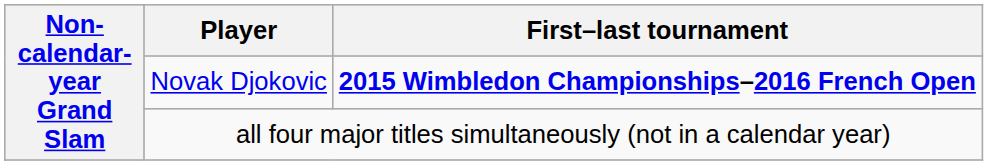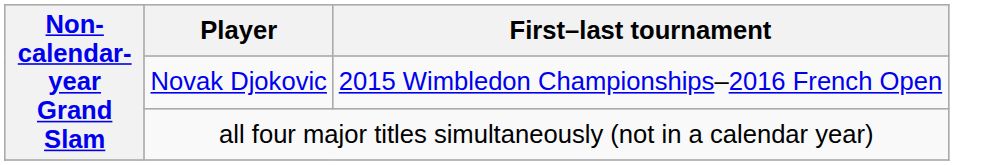(657, 82) bold -> (640, 82) normal
